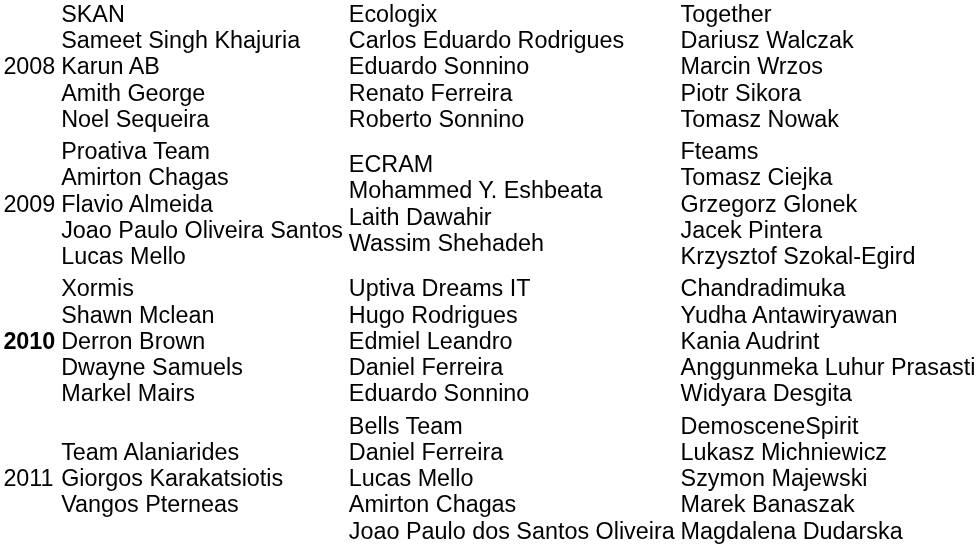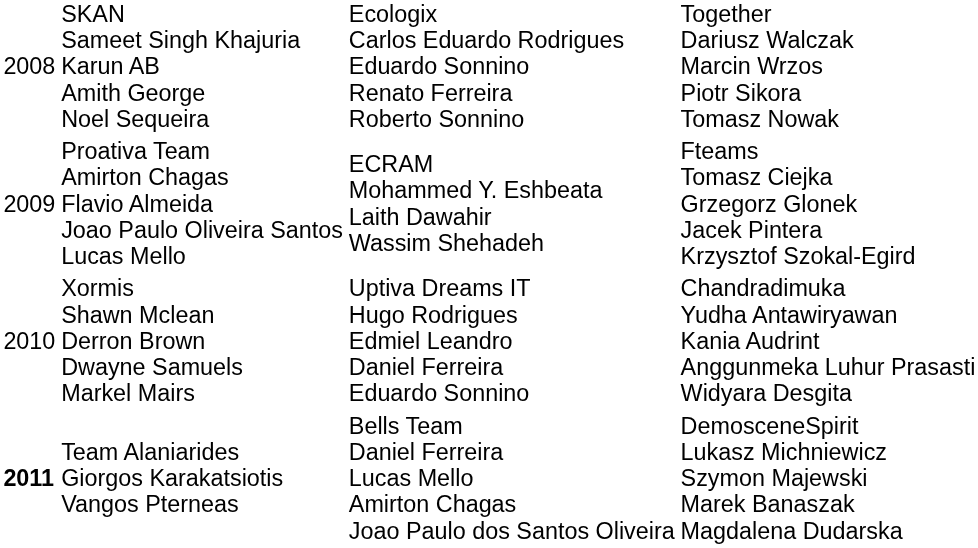(29, 341) bold -> (29, 341) normal
(28, 478) normal -> (29, 478) bold
